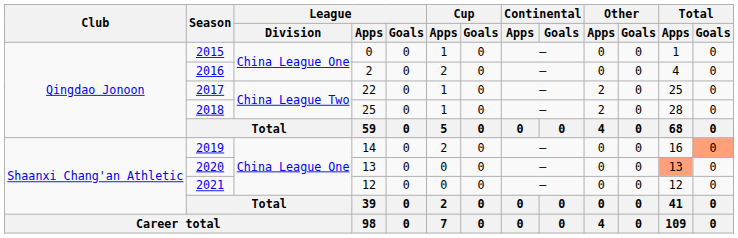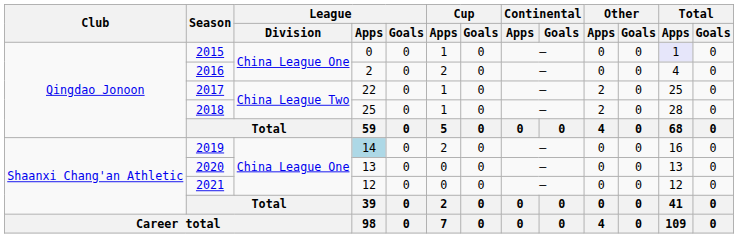(676, 52) no background -> (676, 52) lavender background
(369, 147) no background -> (369, 147) lightblue background
(713, 147) lightsalmon background -> (713, 147) no background
(676, 167) lightsalmon background -> (676, 167) no background
